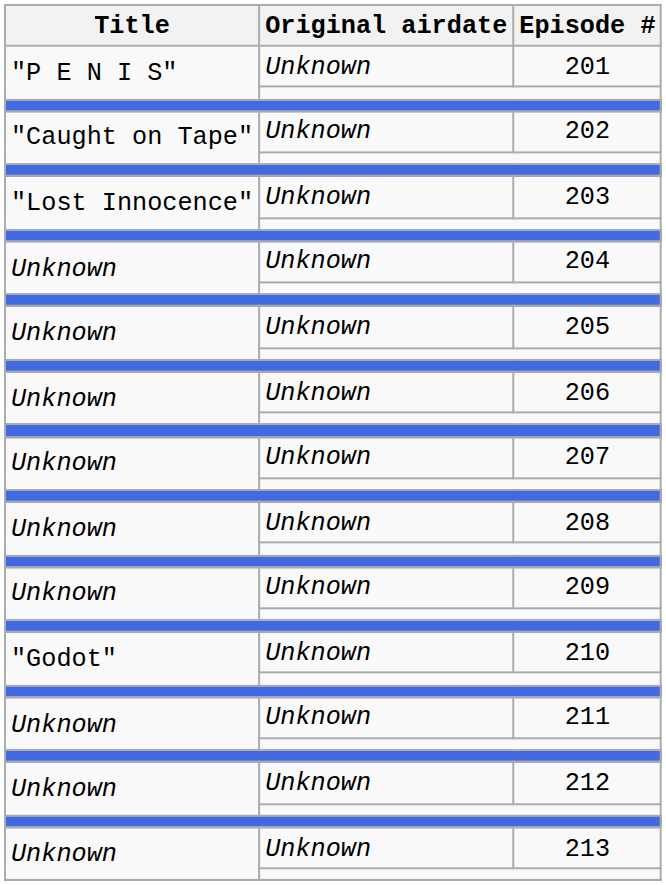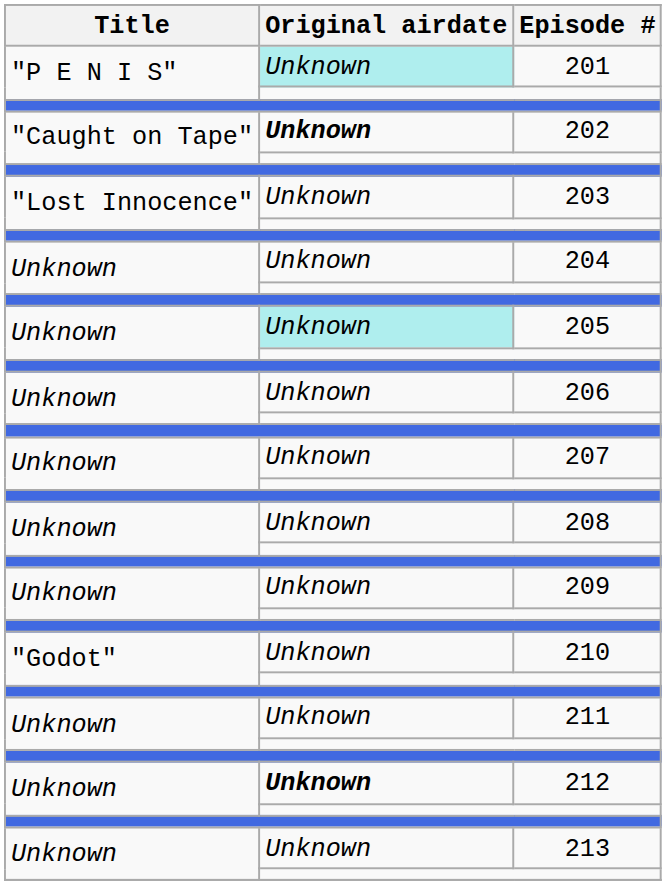(318, 67) no background -> (318, 67) paleturquoise background
(318, 132) normal -> (318, 132) bold
(318, 327) no background -> (318, 327) paleturquoise background
(318, 783) normal -> (318, 783) bold
